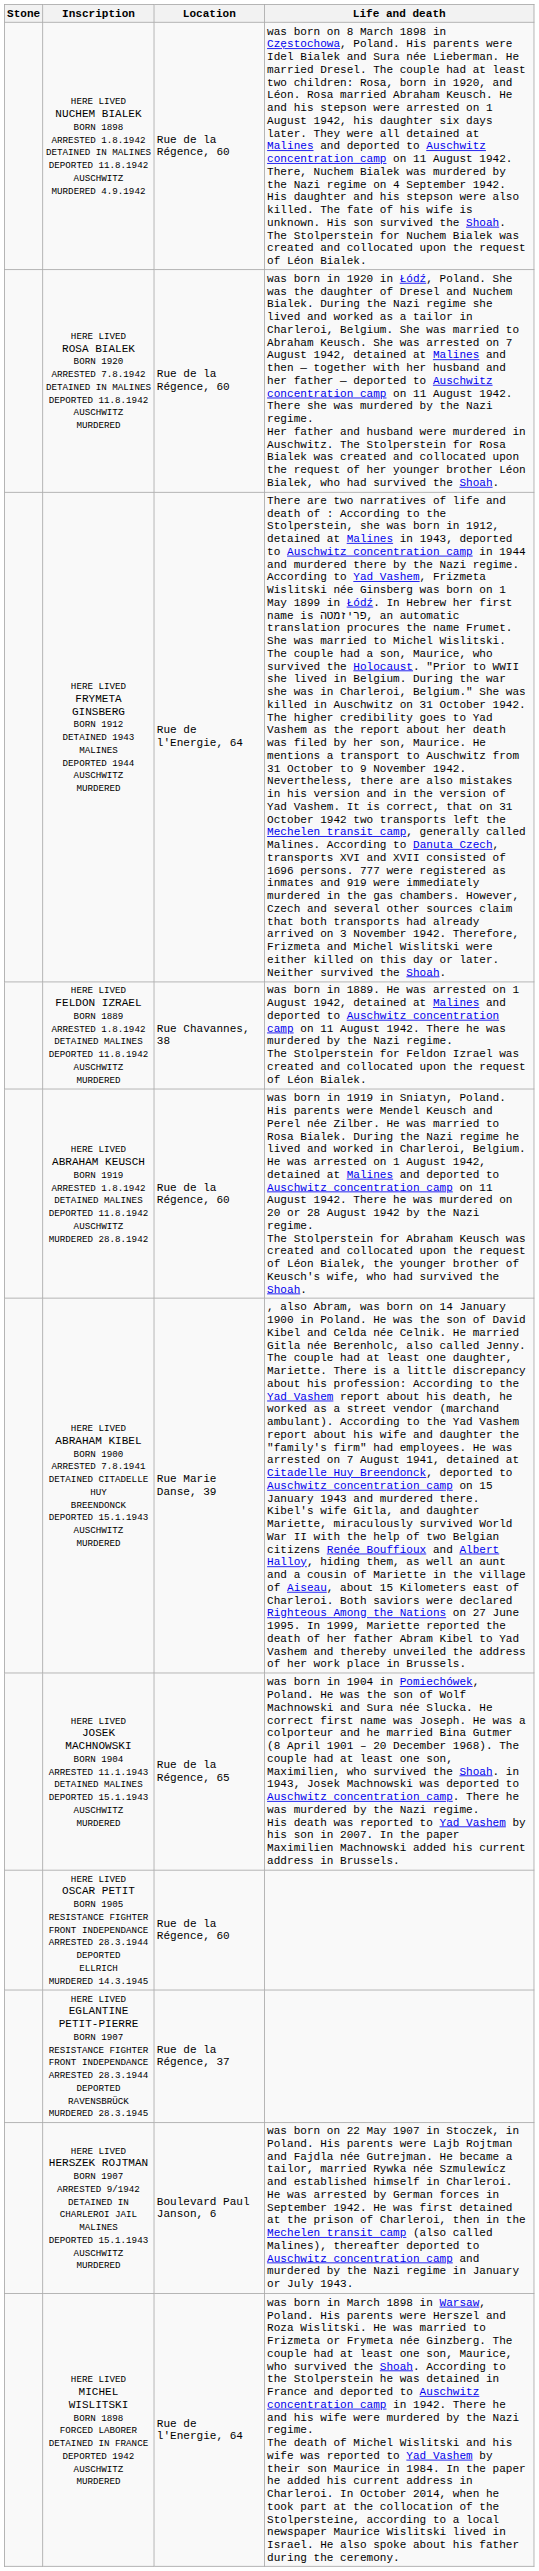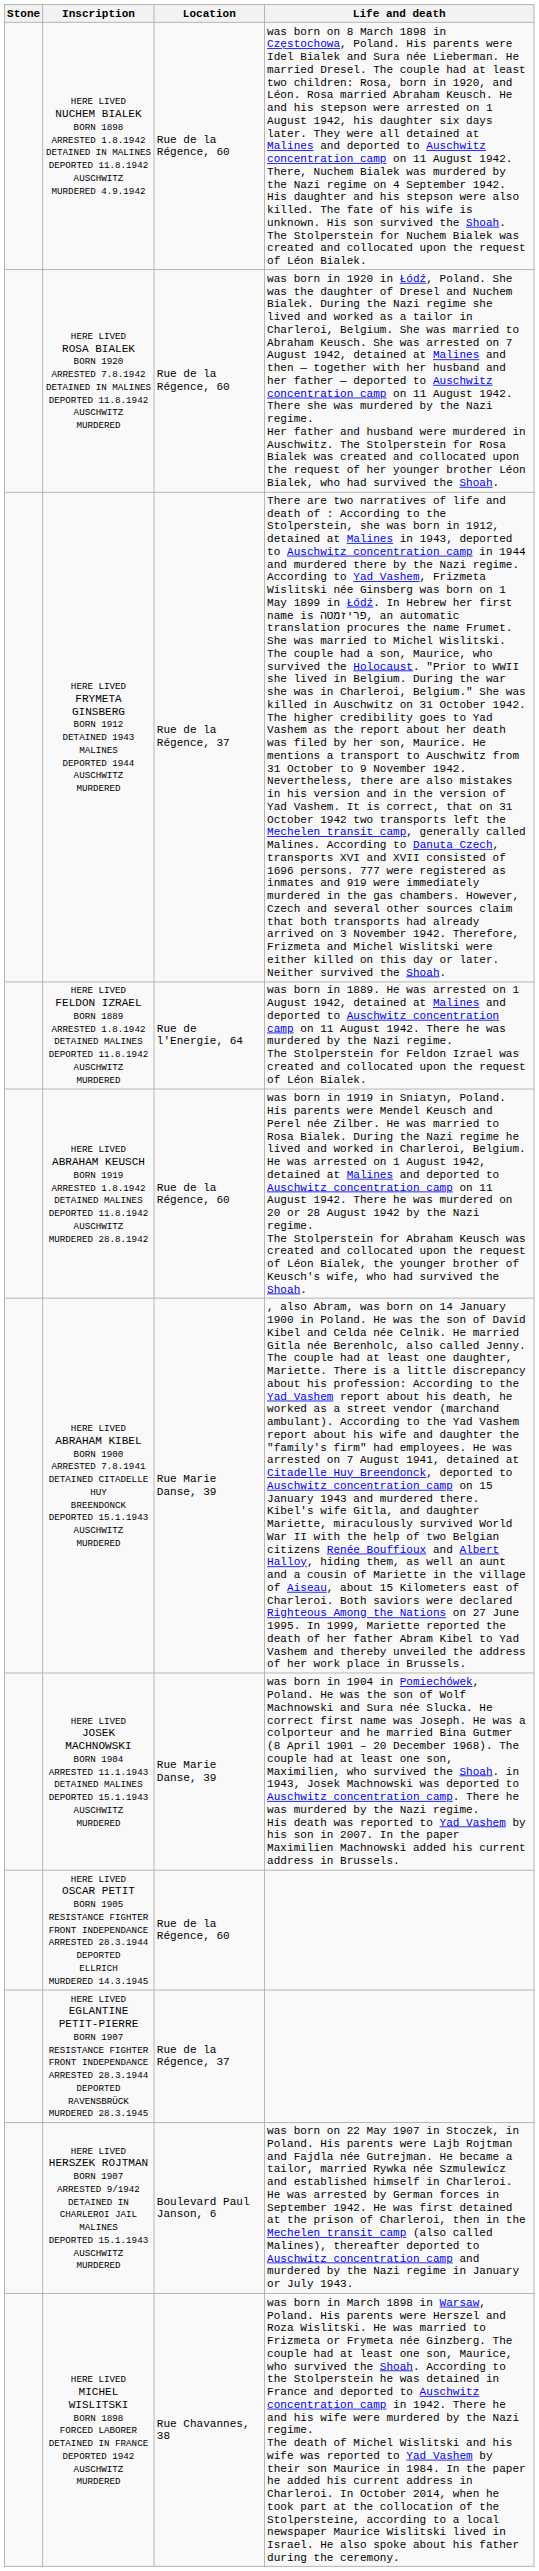(200, 737) Rue de l'Energie, 64 -> (193, 737) Rue de la Régence, 37
(203, 1035) Rue Chavannes, 38 -> (200, 1035) Rue de l'Energie, 64
(193, 1771) Rue de la Régence, 65 -> (187, 1771) Rue Marie Danse, 39
(200, 2430) Rue de l'Energie, 64 -> (203, 2430) Rue Chavannes, 38
